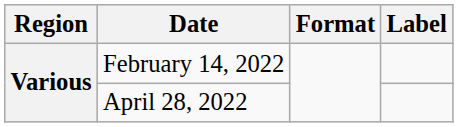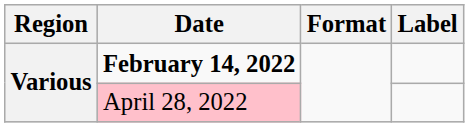(194, 63) normal -> (199, 63) bold
(175, 102) no background -> (175, 102) pink background
